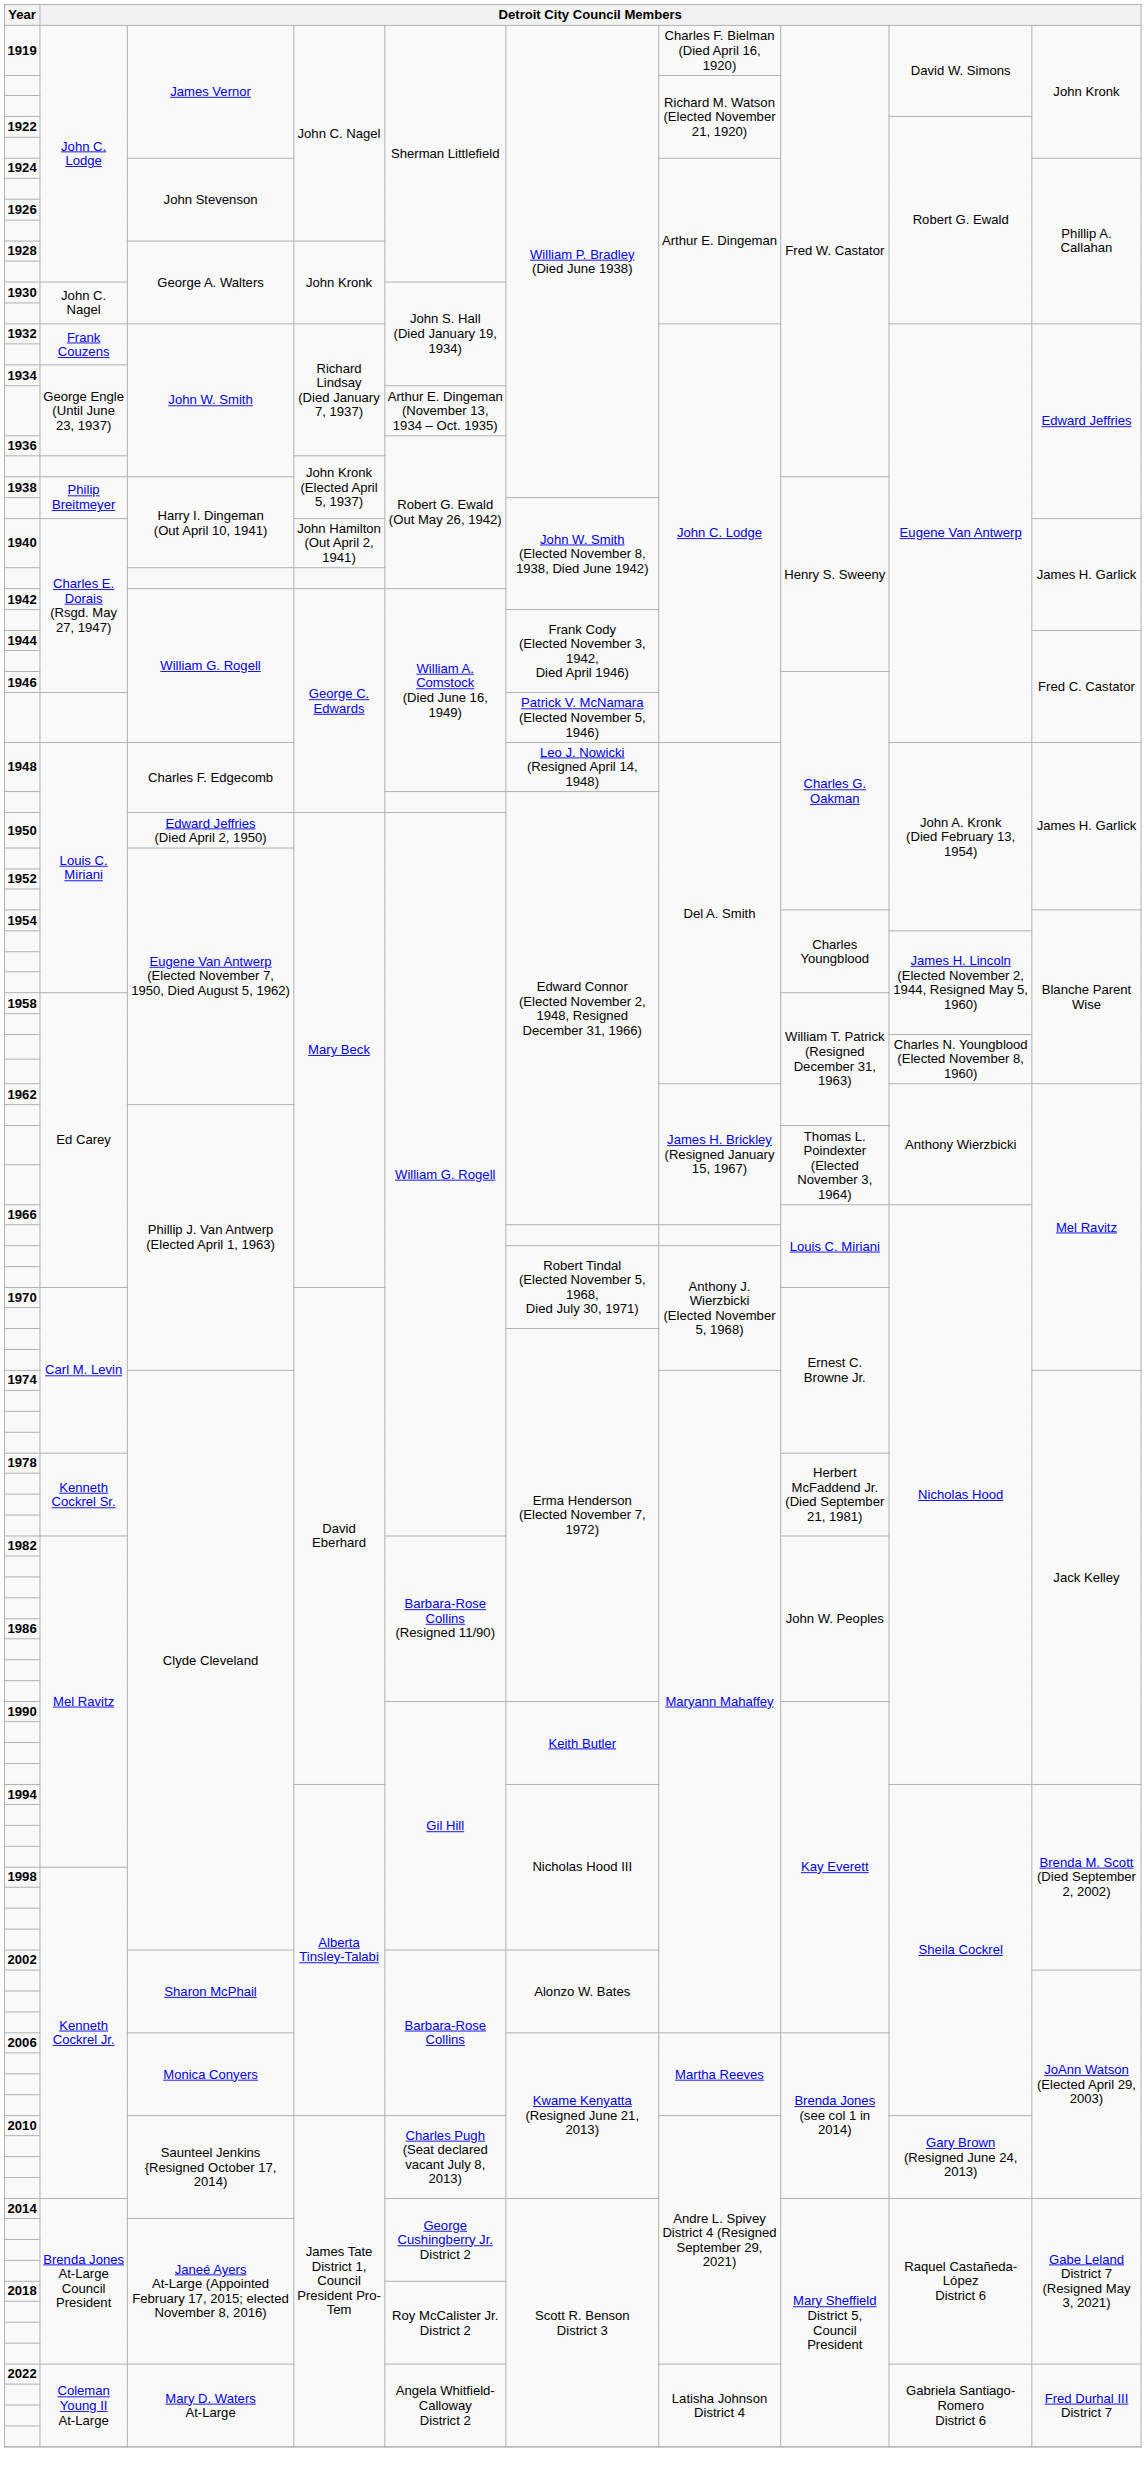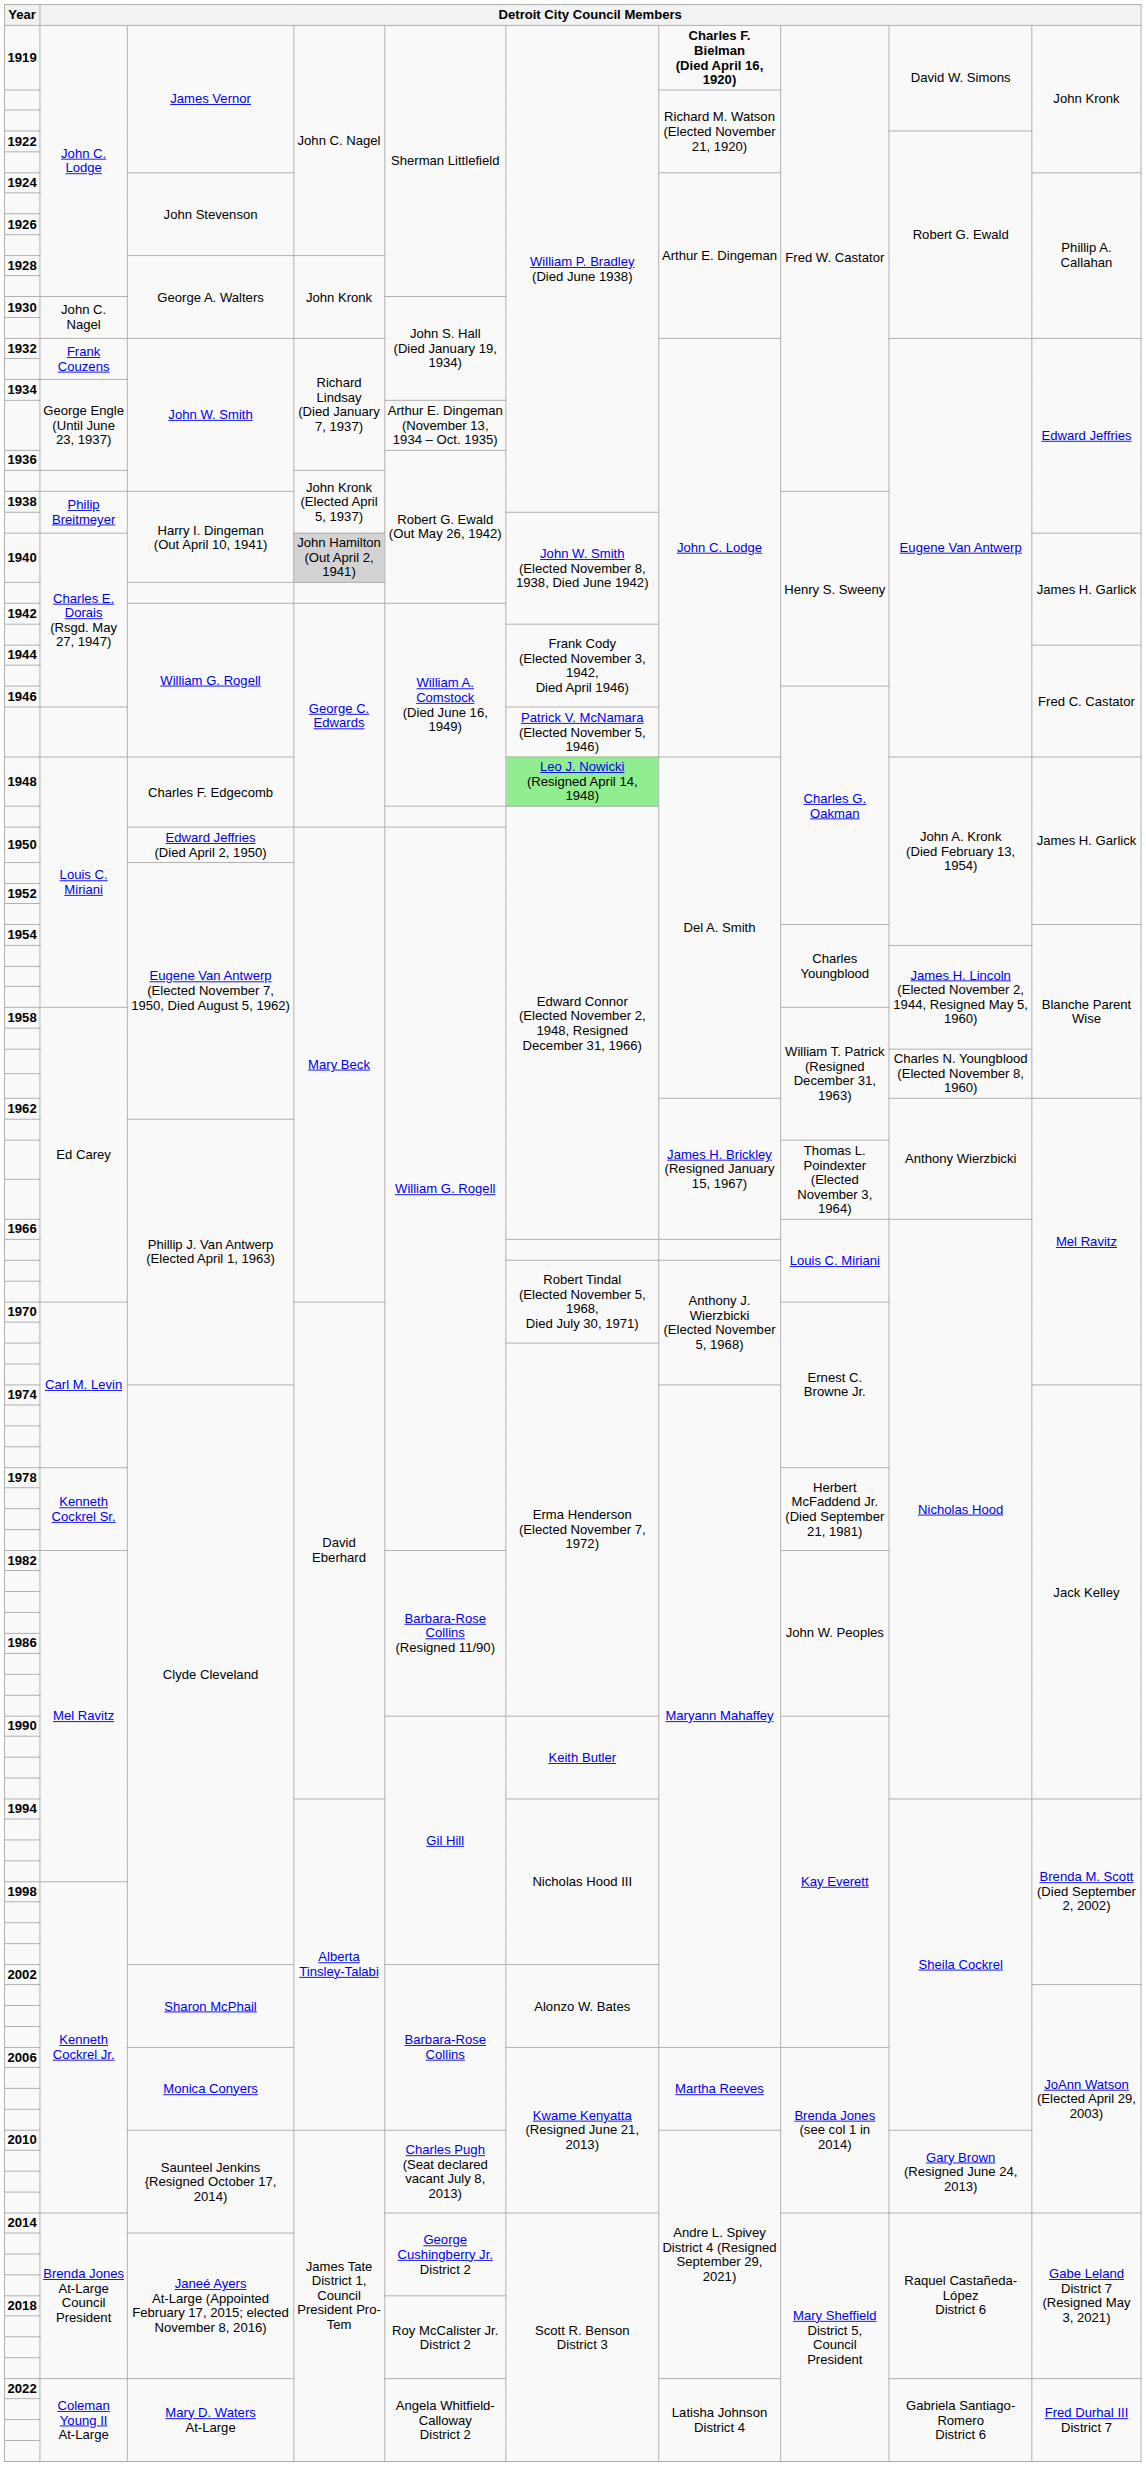(720, 50) normal -> (720, 58) bold
(339, 543) no background -> (339, 558) lightgrey background
(582, 767) no background -> (582, 782) lightgreen background
